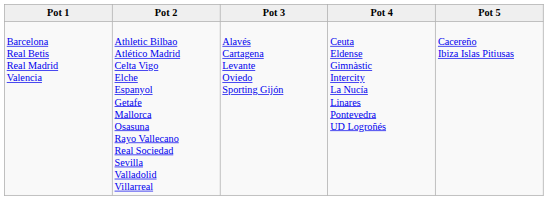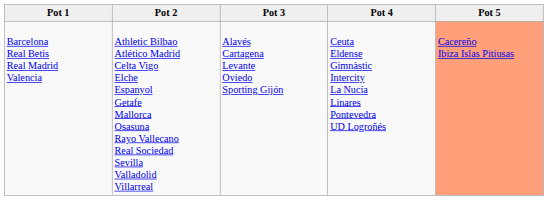(476, 48) no background -> (476, 48) lightsalmon background
